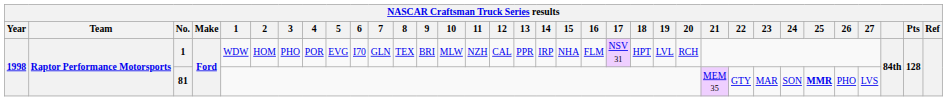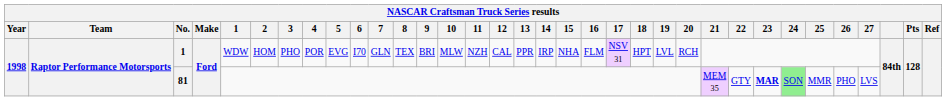(767, 81) normal -> (767, 81) bold
(792, 81) no background -> (793, 81) lightgreen background
(819, 81) bold -> (820, 81) normal
